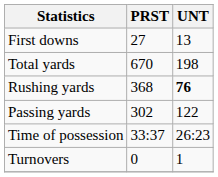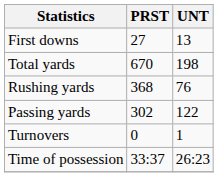(183, 88) bold -> (183, 88) normal
rows swapped: (39, 159) <-> (66, 135)
